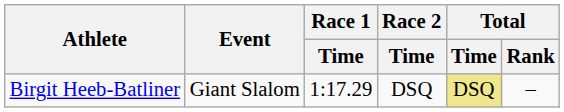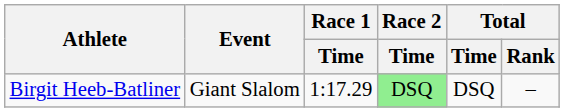(412, 90) no background -> (412, 90) lightgreen background
(474, 90) khaki background -> (474, 90) no background
